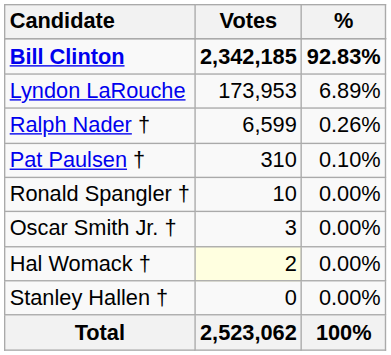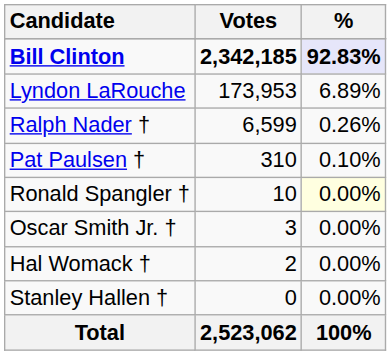(344, 56) no background -> (344, 56) lavender background
(350, 194) no background -> (350, 194) lightyellow background
(291, 263) lightyellow background -> (291, 263) no background
